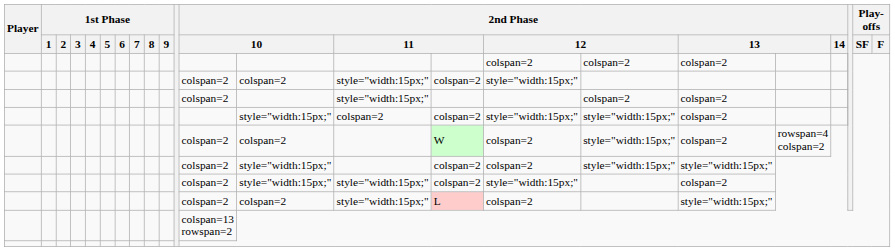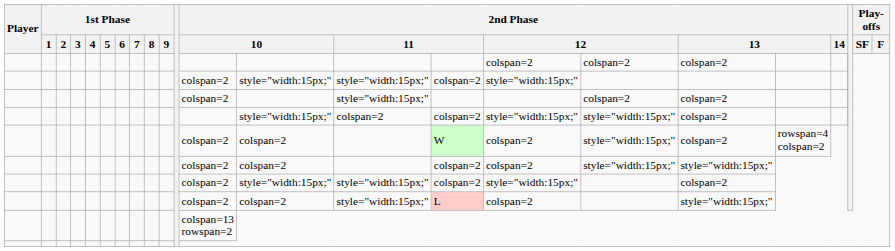(263, 80) colspan=2 -> (285, 80) style="width:15px;"
(285, 165) style="width:15px;" -> (263, 165) colspan=2
